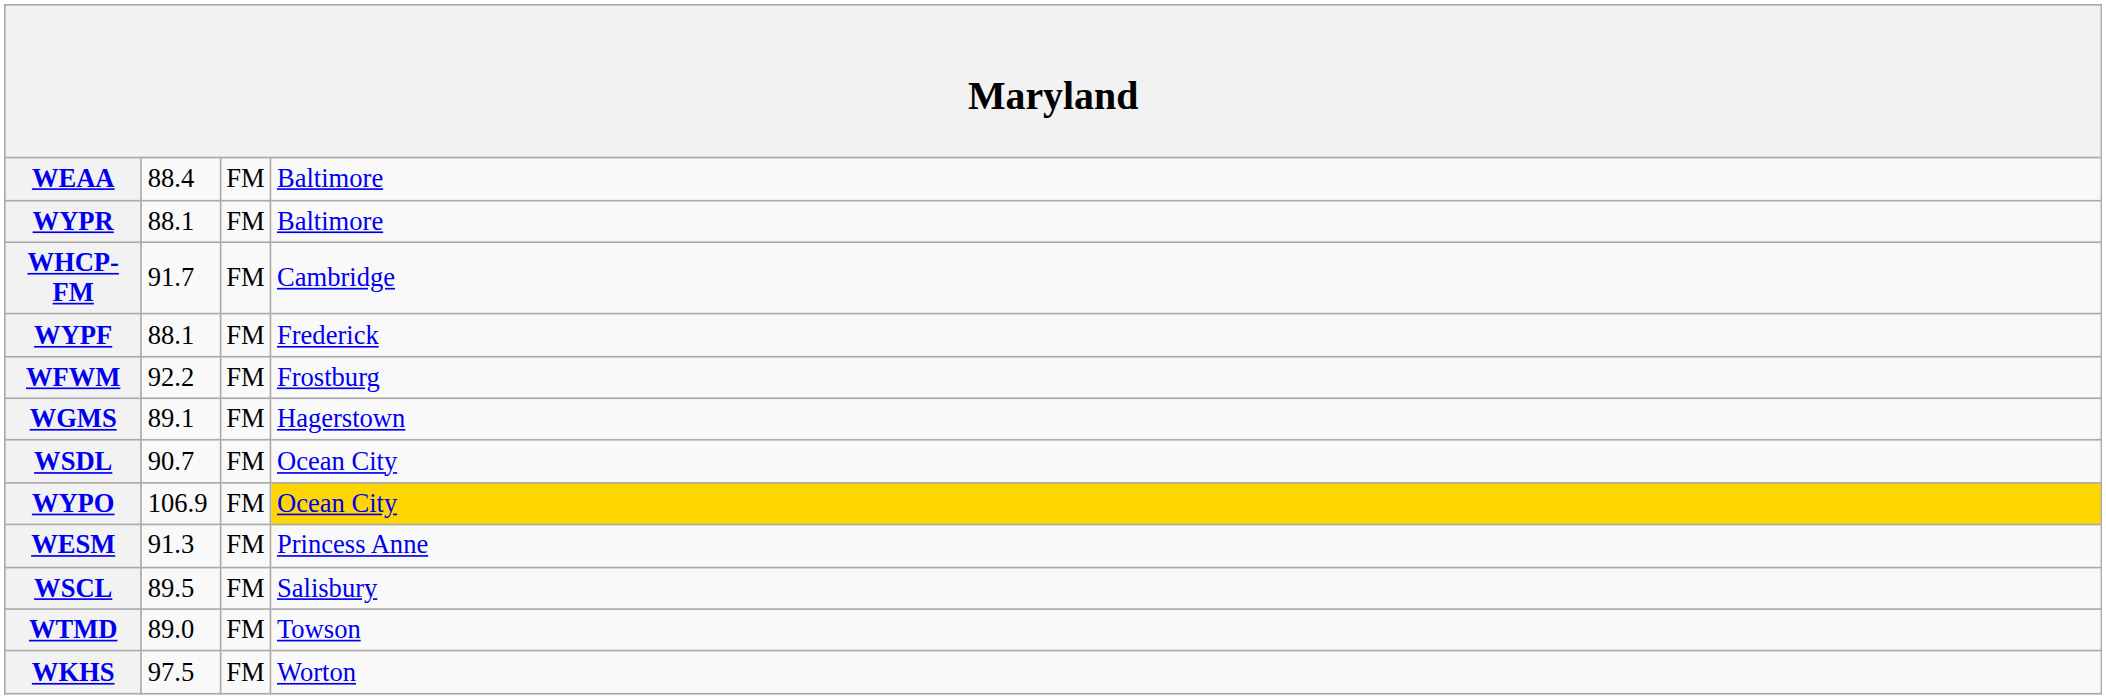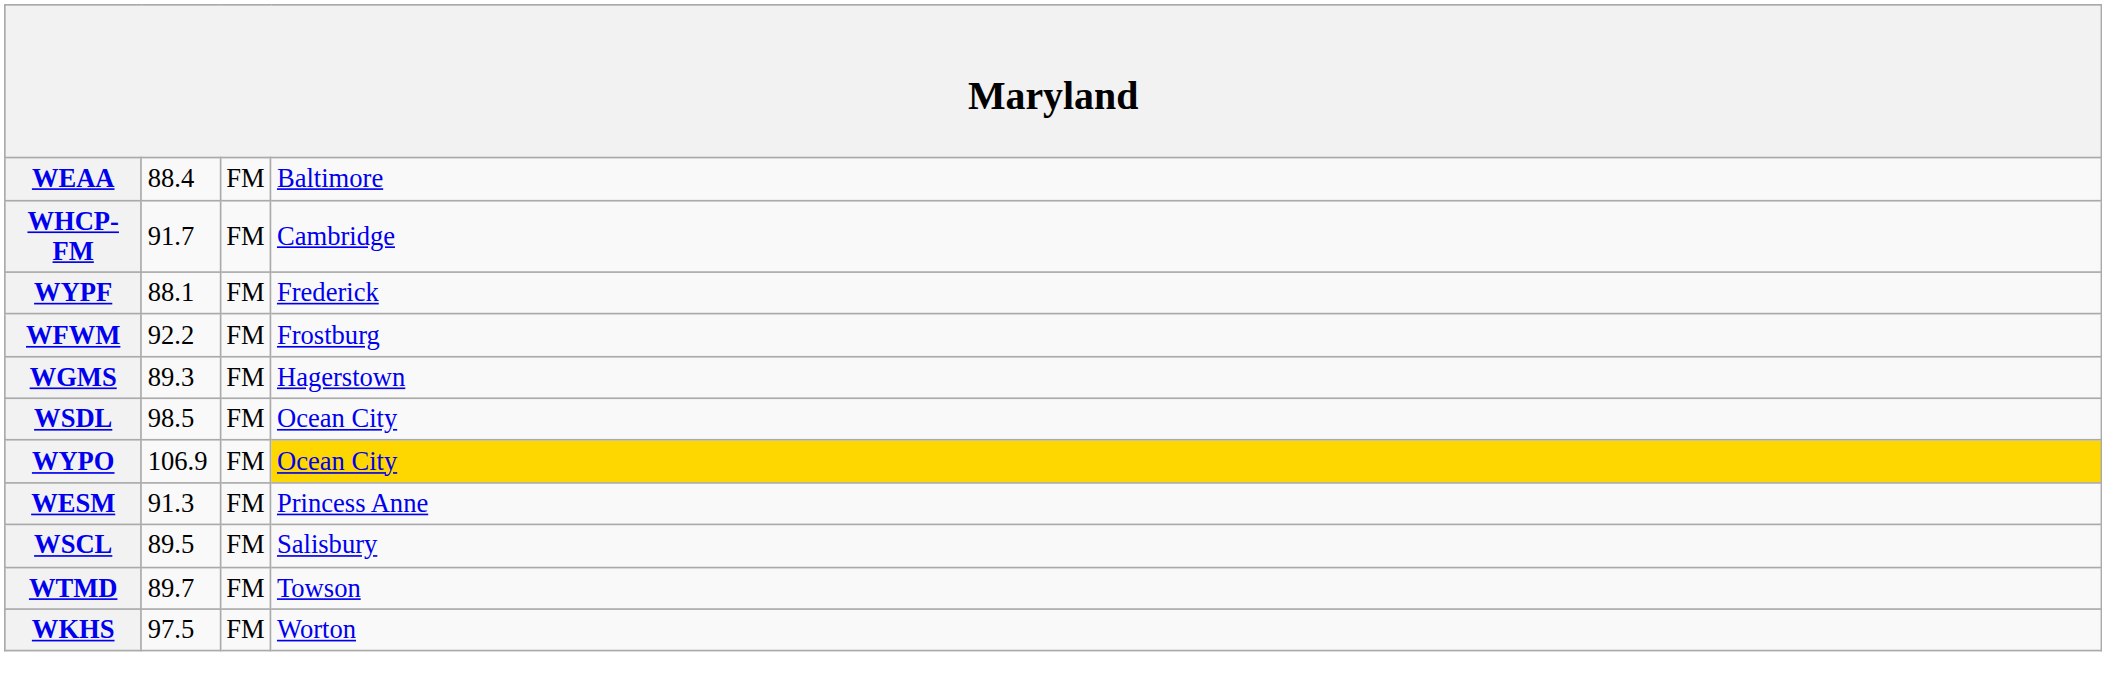- row: (73, 220)
(171, 419) 89.1 -> (171, 376) 89.3
(171, 461) 90.7 -> (171, 419) 98.5
(171, 629) 89.0 -> (171, 587) 89.7
